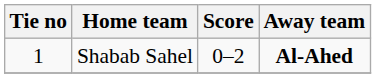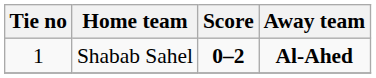(228, 55) normal -> (228, 55) bold
